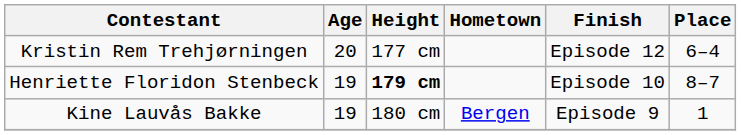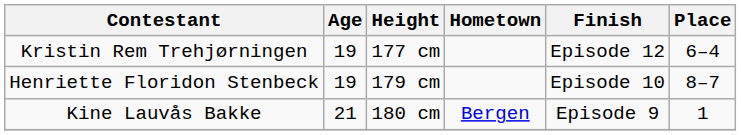(345, 51) 20 -> (345, 51) 19
(406, 83) bold -> (406, 83) normal
(345, 114) 19 -> (345, 114) 21
